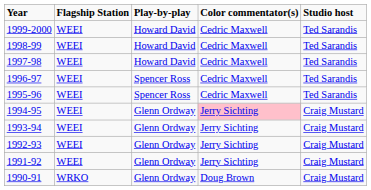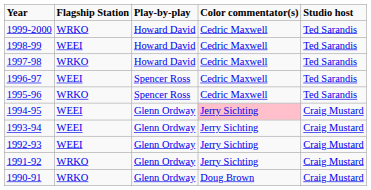(70, 29) WEEI -> (72, 29) WRKO
(70, 62) WEEI -> (72, 62) WRKO
(70, 95) WEEI -> (72, 95) WRKO
(70, 161) WEEI -> (72, 161) WRKO
